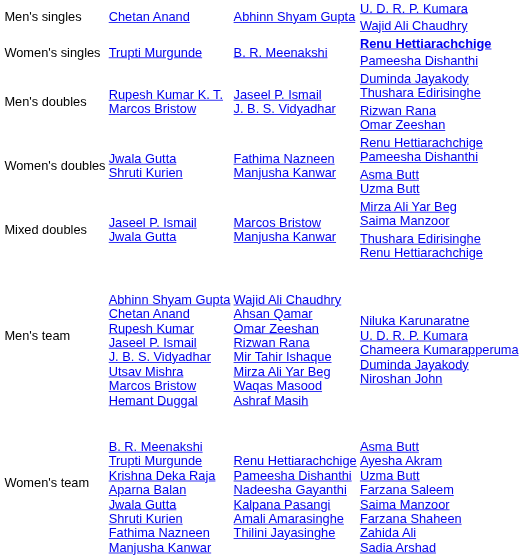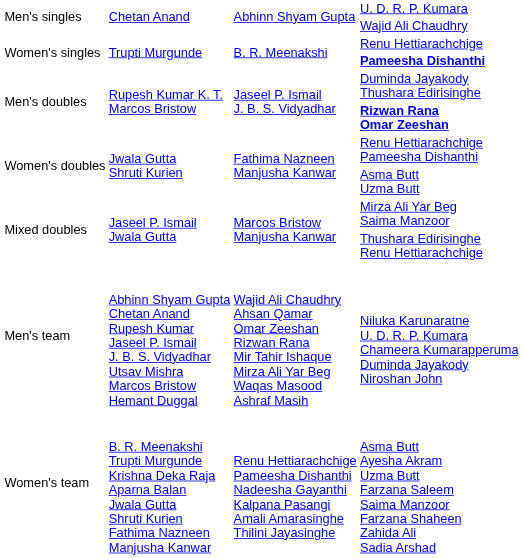(426, 43) bold -> (421, 43) normal
(419, 61) normal -> (422, 61) bold
(403, 118) normal -> (404, 118) bold
